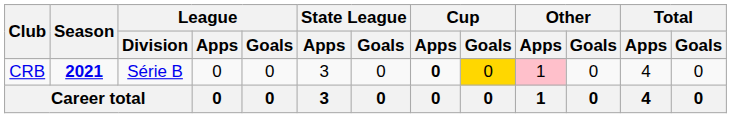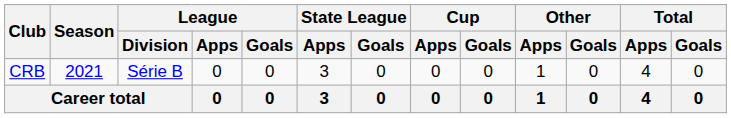(84, 71) bold -> (84, 71) normal
(436, 71) bold -> (436, 71) normal
(488, 71) gold background -> (488, 71) no background
(541, 71) pink background -> (541, 71) no background
